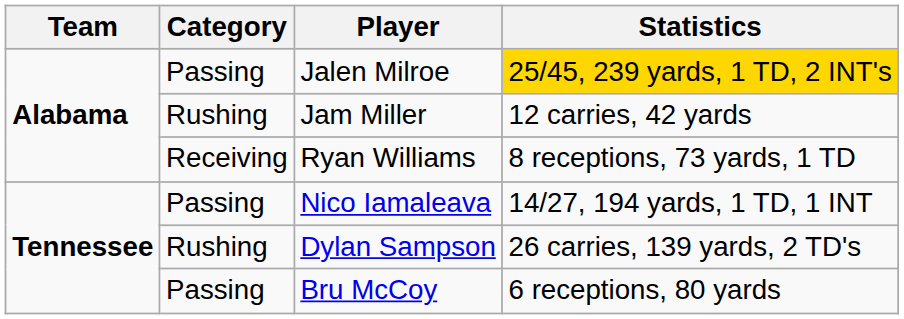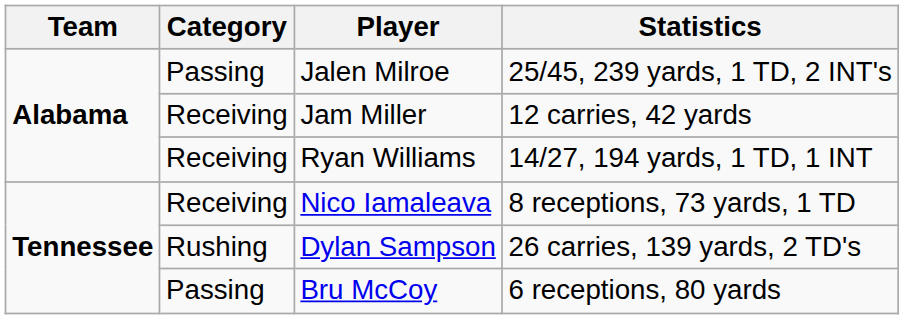(700, 71) gold background -> (700, 71) no background
(217, 114) Rushing -> (227, 114) Receiving
(682, 158) 8 receptions, 73 yards, 1 TD -> (691, 158) 14/27, 194 yards, 1 TD, 1 INT
(215, 202) Passing -> (227, 202) Receiving
(691, 202) 14/27, 194 yards, 1 TD, 1 INT -> (682, 202) 8 receptions, 73 yards, 1 TD
